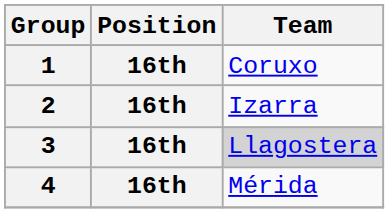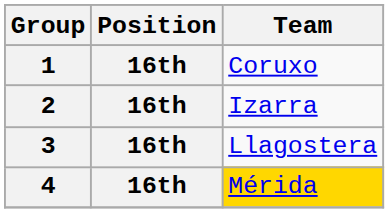(303, 147) lightgrey background -> (303, 147) no background
(273, 187) no background -> (273, 187) gold background
